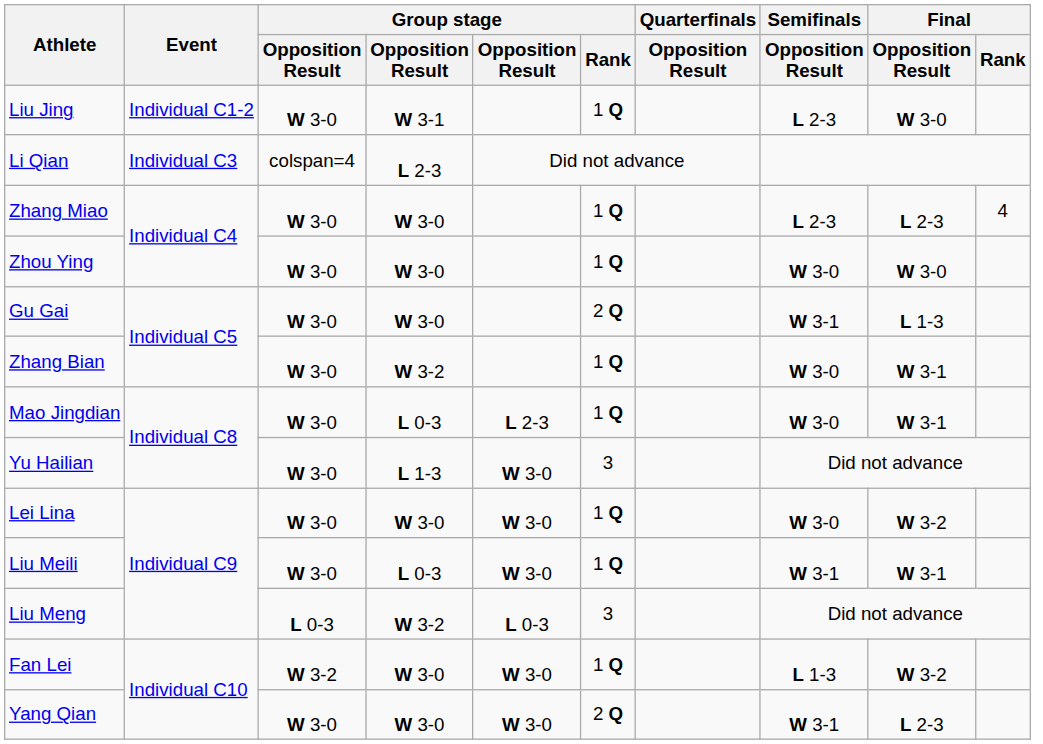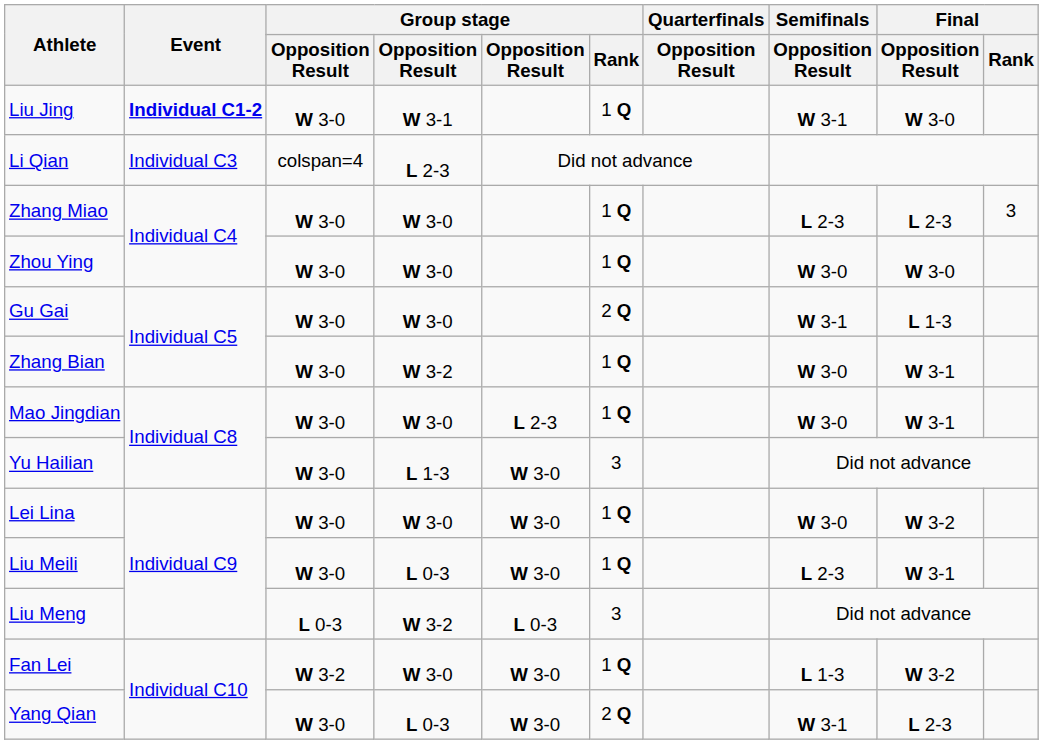(192, 110) normal -> (196, 110) bold
(814, 121) L 2-3 -> (823, 121) W 3-1
(1003, 211) 4 -> (1011, 211) 3
(420, 423) L 0-3 -> (428, 423) W 3-0
(814, 574) W 3-1 -> (823, 574) L 2-3
(420, 725) W 3-0 -> (428, 725) L 0-3
